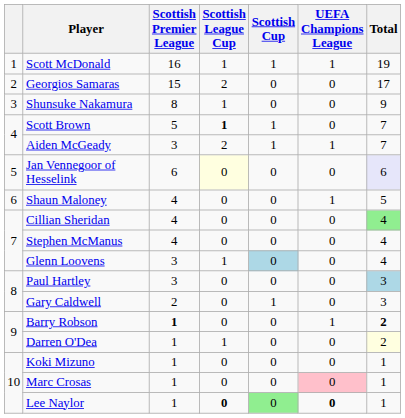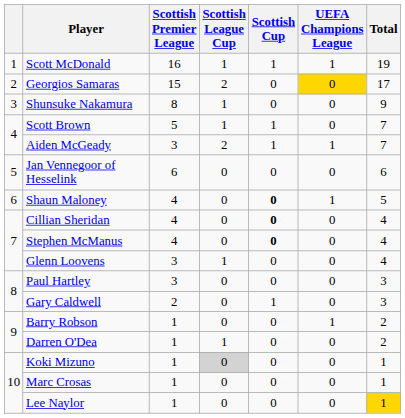(332, 84) no background -> (332, 84) gold background
(224, 124) bold -> (224, 124) normal
(224, 172) lightyellow background -> (224, 172) no background
(383, 172) lavender background -> (383, 172) no background
(273, 199) normal -> (273, 199) bold
(273, 220) normal -> (273, 220) bold
(383, 220) lightgreen background -> (383, 220) no background
(273, 240) normal -> (273, 240) bold
(273, 260) lightblue background -> (273, 260) no background
(383, 281) lightblue background -> (383, 281) no background
(174, 321) bold -> (174, 321) normal
(383, 321) bold -> (383, 321) normal
(383, 342) lightyellow background -> (383, 342) no background
(224, 362) no background -> (224, 362) lightgrey background
(332, 382) pink background -> (332, 382) no background
(224, 402) bold -> (224, 402) normal
(273, 402) lightgreen background -> (273, 402) no background
(332, 402) bold -> (332, 402) normal
(383, 402) no background -> (383, 402) gold background
